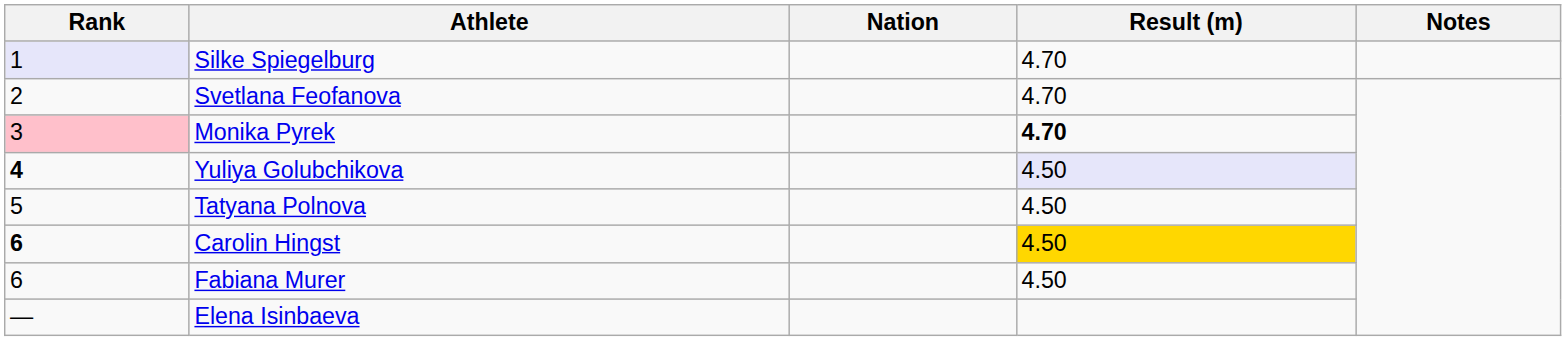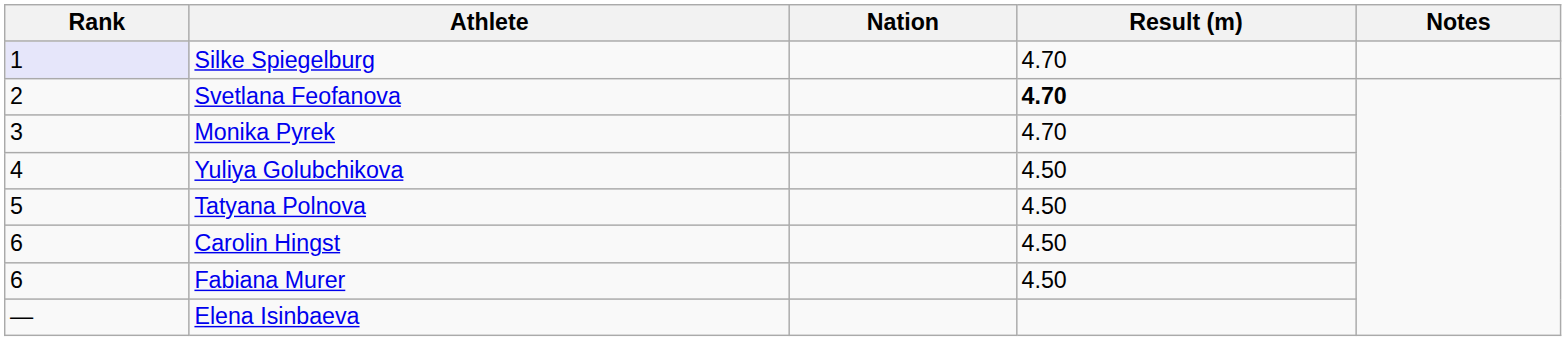(1044, 96) normal -> (1044, 96) bold
(17, 133) pink background -> (17, 133) no background
(1044, 133) bold -> (1044, 133) normal
(17, 170) bold -> (17, 170) normal
(1044, 170) lavender background -> (1044, 170) no background
(17, 243) bold -> (17, 243) normal
(1044, 243) gold background -> (1044, 243) no background
